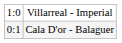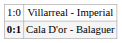(14, 30) normal -> (14, 30) bold
